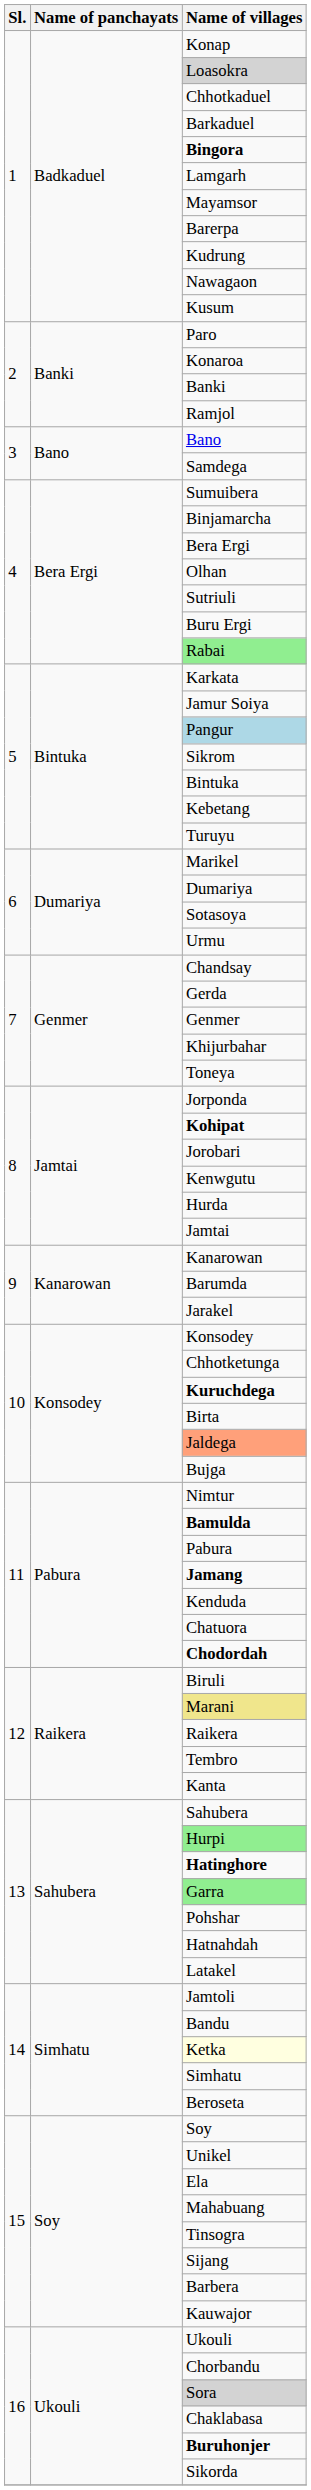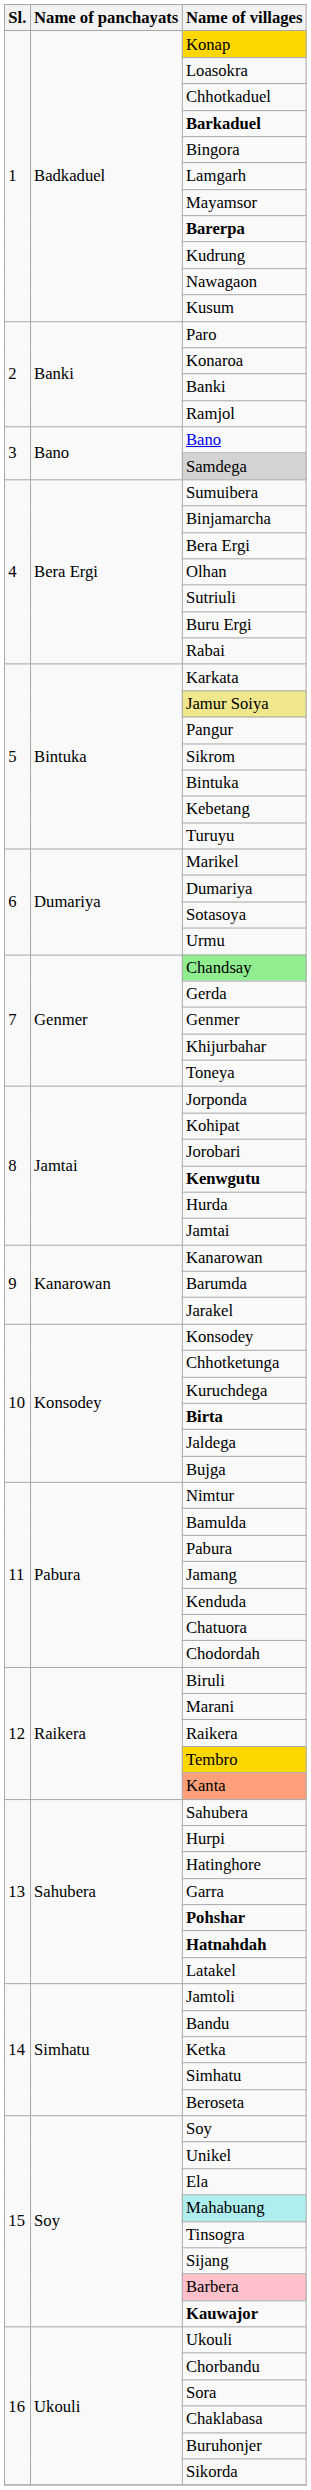(208, 44) no background -> (208, 44) gold background
(217, 70) lightgrey background -> (217, 70) no background
(220, 123) normal -> (223, 123) bold
(215, 149) bold -> (213, 149) normal
(212, 228) normal -> (215, 228) bold
(216, 466) no background -> (216, 466) lightgrey background
(205, 651) lightgreen background -> (205, 651) no background
(227, 703) no background -> (227, 703) khaki background
(210, 730) lightblue background -> (210, 730) no background
(219, 967) no background -> (219, 967) lightgreen background
(215, 1126) bold -> (213, 1126) normal
(221, 1178) normal -> (223, 1178) bold
(230, 1389) bold -> (227, 1389) normal
(203, 1416) normal -> (204, 1416) bold
(211, 1442) lightsalmon background -> (211, 1442) no background
(218, 1521) bold -> (216, 1521) normal
(214, 1574) bold -> (211, 1574) normal
(227, 1653) bold -> (223, 1653) normal
(210, 1706) khaki background -> (210, 1706) no background
(212, 1759) no background -> (212, 1759) gold background
(206, 1785) no background -> (206, 1785) lightsalmon background
(205, 1838) lightgreen background -> (205, 1838) no background
(226, 1864) bold -> (223, 1864) normal
(205, 1891) lightgreen background -> (205, 1891) no background
(213, 1917) normal -> (216, 1917) bold
(222, 1944) normal -> (226, 1944) bold
(206, 2049) lightyellow background -> (206, 2049) no background
(225, 2208) no background -> (225, 2208) paleturquoise background
(212, 2287) no background -> (212, 2287) pink background
(219, 2313) normal -> (222, 2313) bold
(201, 2392) lightgrey background -> (201, 2392) no background
(228, 2445) bold -> (224, 2445) normal
